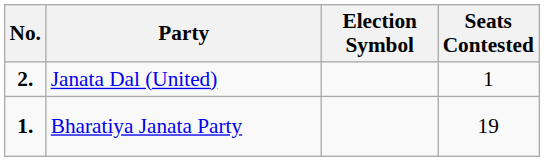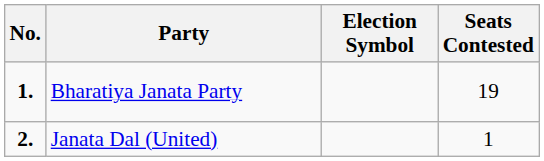rows swapped: (146, 125) <-> (134, 79)
